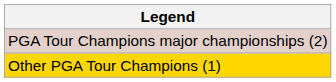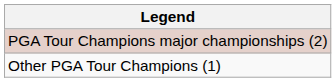(115, 65) gold background -> (115, 65) no background
